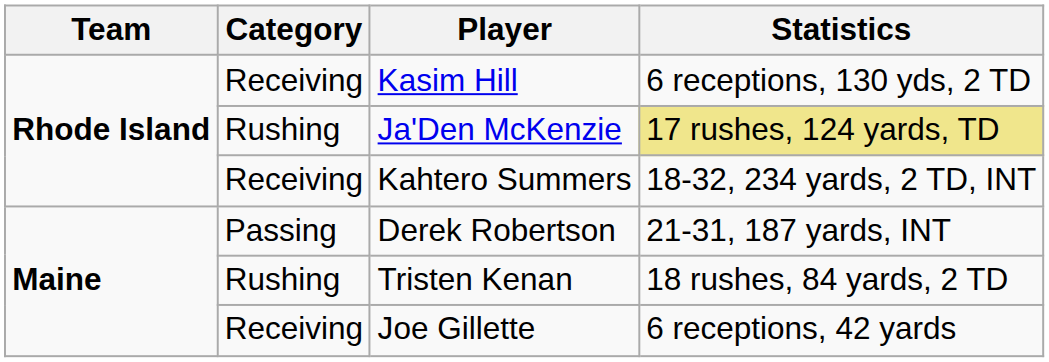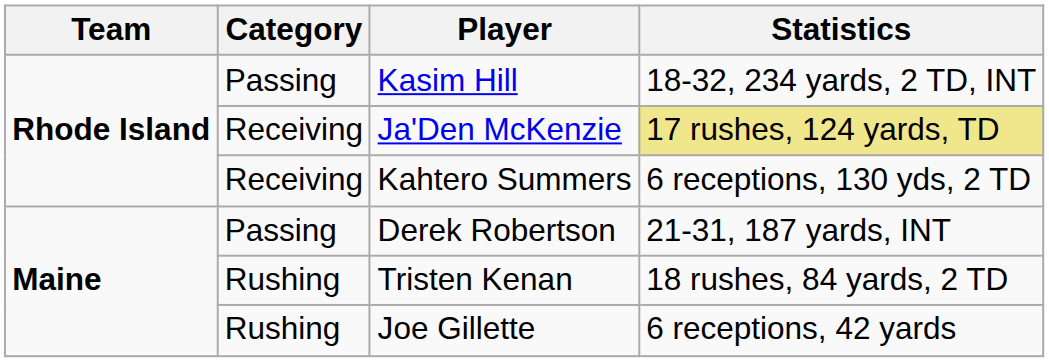(294, 80) Receiving -> (281, 80) Passing
(839, 80) 6 receptions, 130 yds, 2 TD -> (841, 80) 18-32, 234 yards, 2 TD, INT
(282, 129) Rushing -> (294, 129) Receiving
(841, 179) 18-32, 234 yards, 2 TD, INT -> (839, 179) 6 receptions, 130 yds, 2 TD
(294, 329) Receiving -> (282, 329) Rushing
